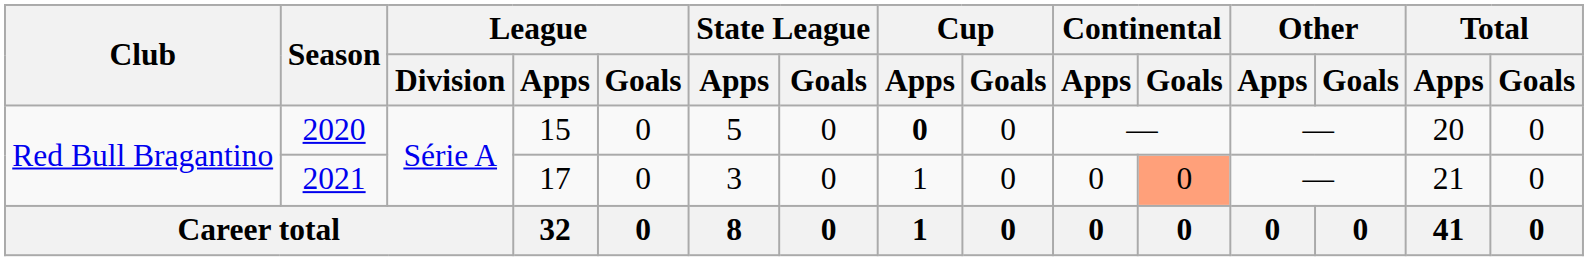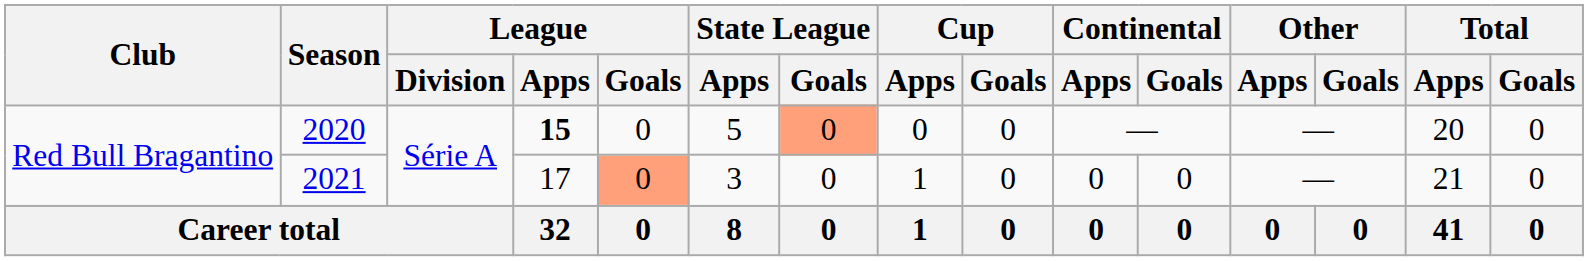(555, 129) normal -> (555, 129) bold
(829, 129) no background -> (829, 129) lightsalmon background
(920, 129) bold -> (920, 129) normal
(643, 179) no background -> (643, 179) lightsalmon background
(1184, 179) lightsalmon background -> (1184, 179) no background
